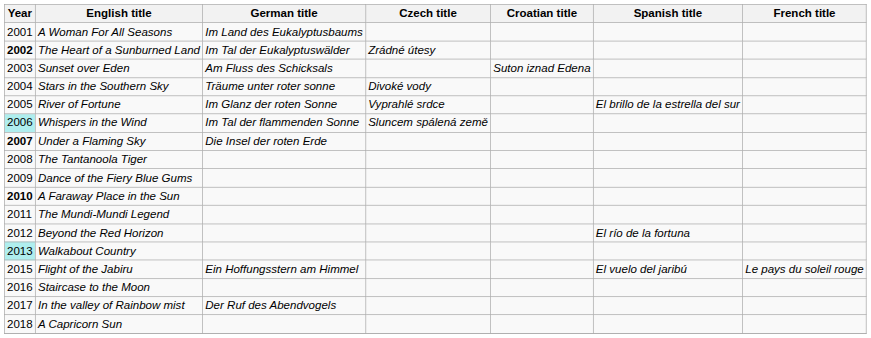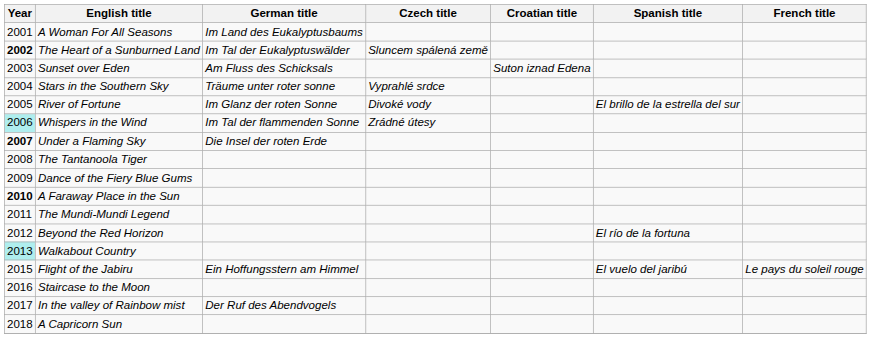(402, 50) Zrádné útesy -> (428, 50) Sluncem spálená země
(400, 86) Divoké vody -> (406, 86) Vyprahlé srdce
(406, 104) Vyprahlé srdce -> (400, 104) Divoké vody
(428, 123) Sluncem spálená země -> (402, 123) Zrádné útesy
